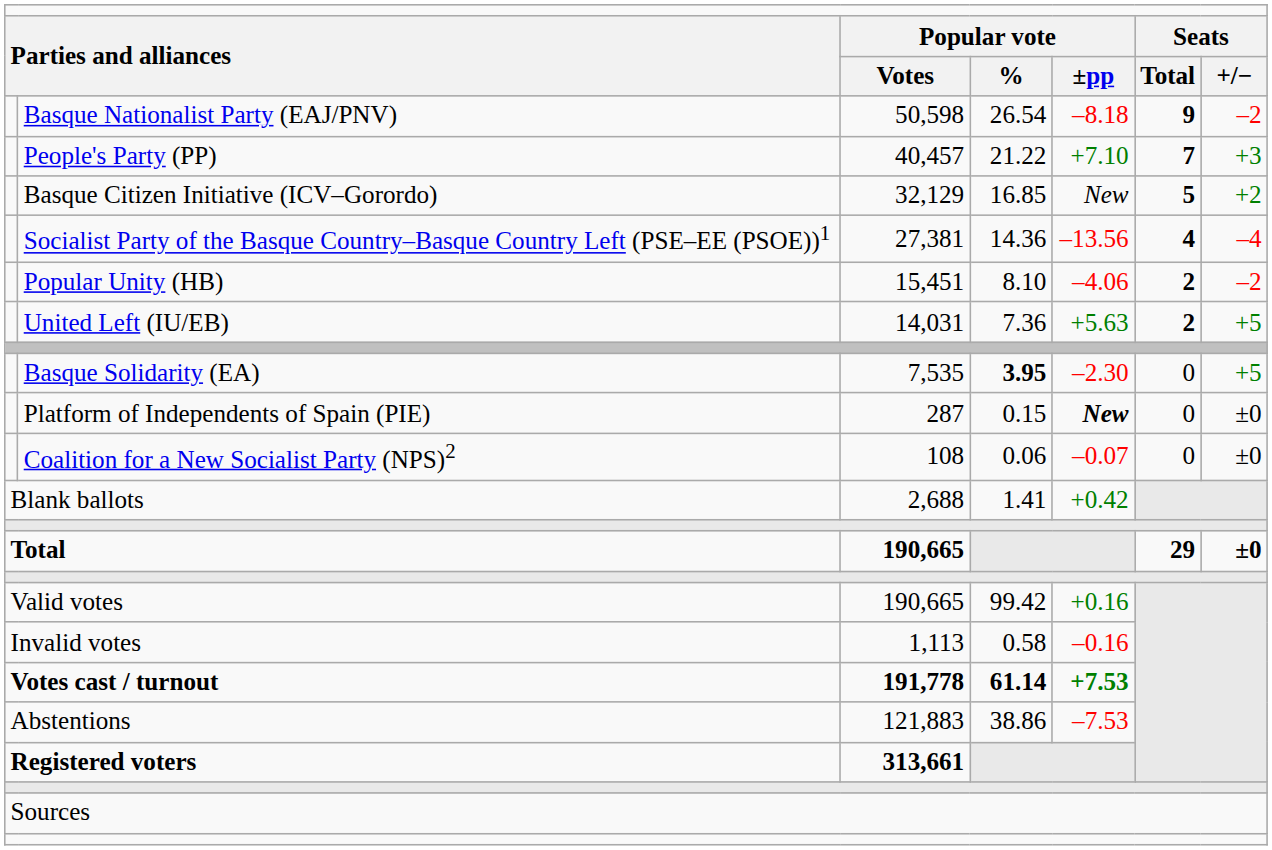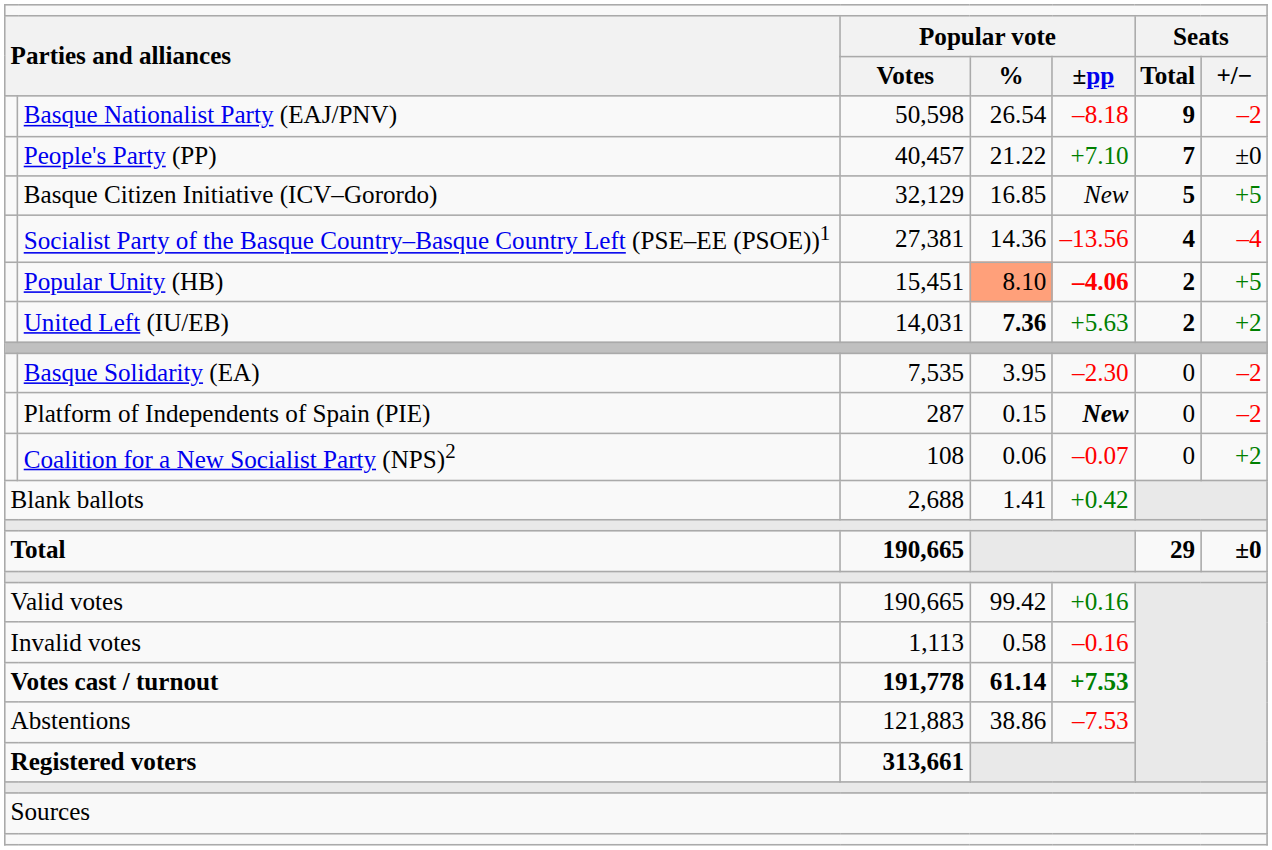(1248, 155) +3 -> (1248, 155) ±0
(1248, 195) +2 -> (1248, 195) +5
(1024, 281) no background -> (1024, 281) lightsalmon background
(1100, 281) normal -> (1100, 281) bold
(1249, 281) –2 -> (1248, 281) +5
(1024, 321) normal -> (1024, 321) bold
(1248, 321) +5 -> (1248, 321) +2
(1024, 373) bold -> (1024, 373) normal
(1248, 373) +5 -> (1249, 373) –2
(1248, 412) ±0 -> (1249, 412) –2
(1248, 456) ±0 -> (1248, 456) +2
